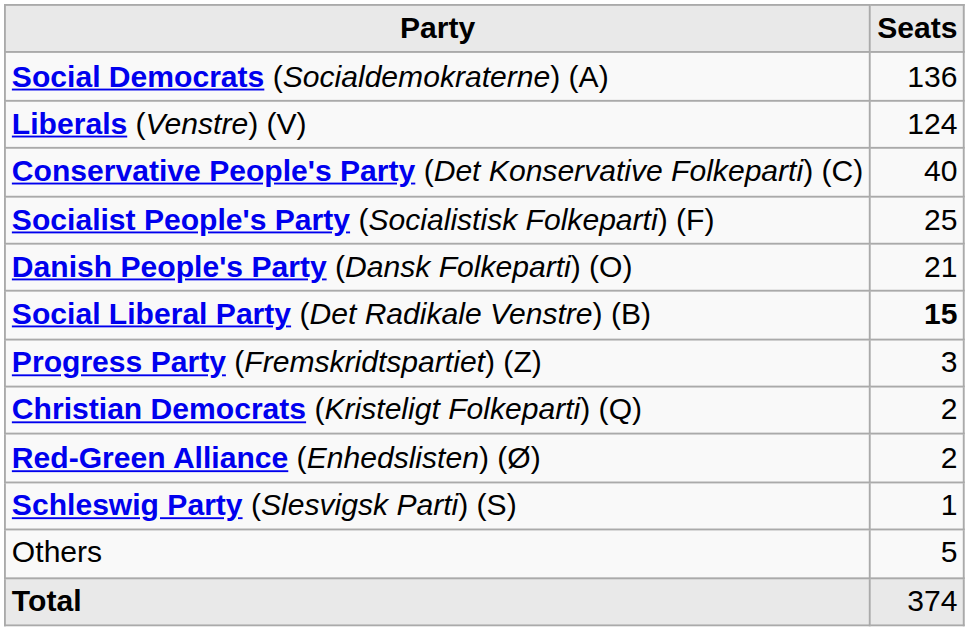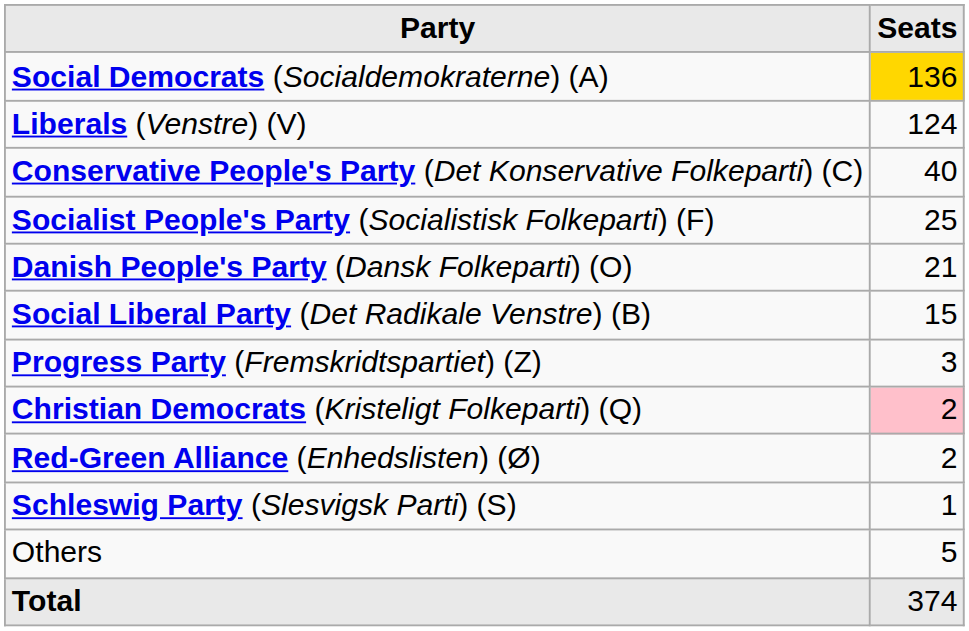(932, 76) no background -> (932, 76) gold background
(941, 314) bold -> (941, 314) normal
(949, 409) no background -> (949, 409) pink background
